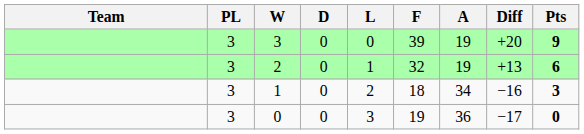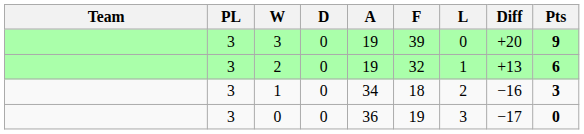columns swapped: (370, 16) <-> (463, 16)
